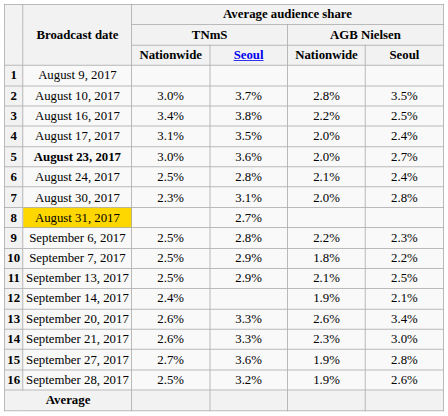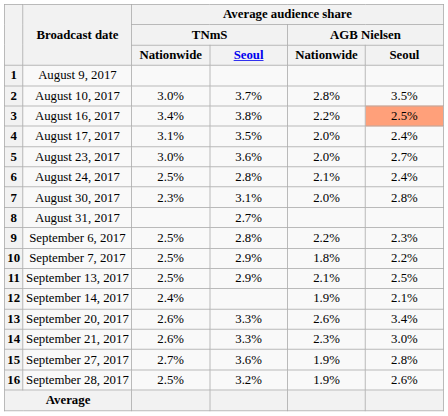(404, 116) no background -> (404, 116) lightsalmon background
(77, 156) bold -> (77, 156) normal
(77, 217) gold background -> (77, 217) no background
